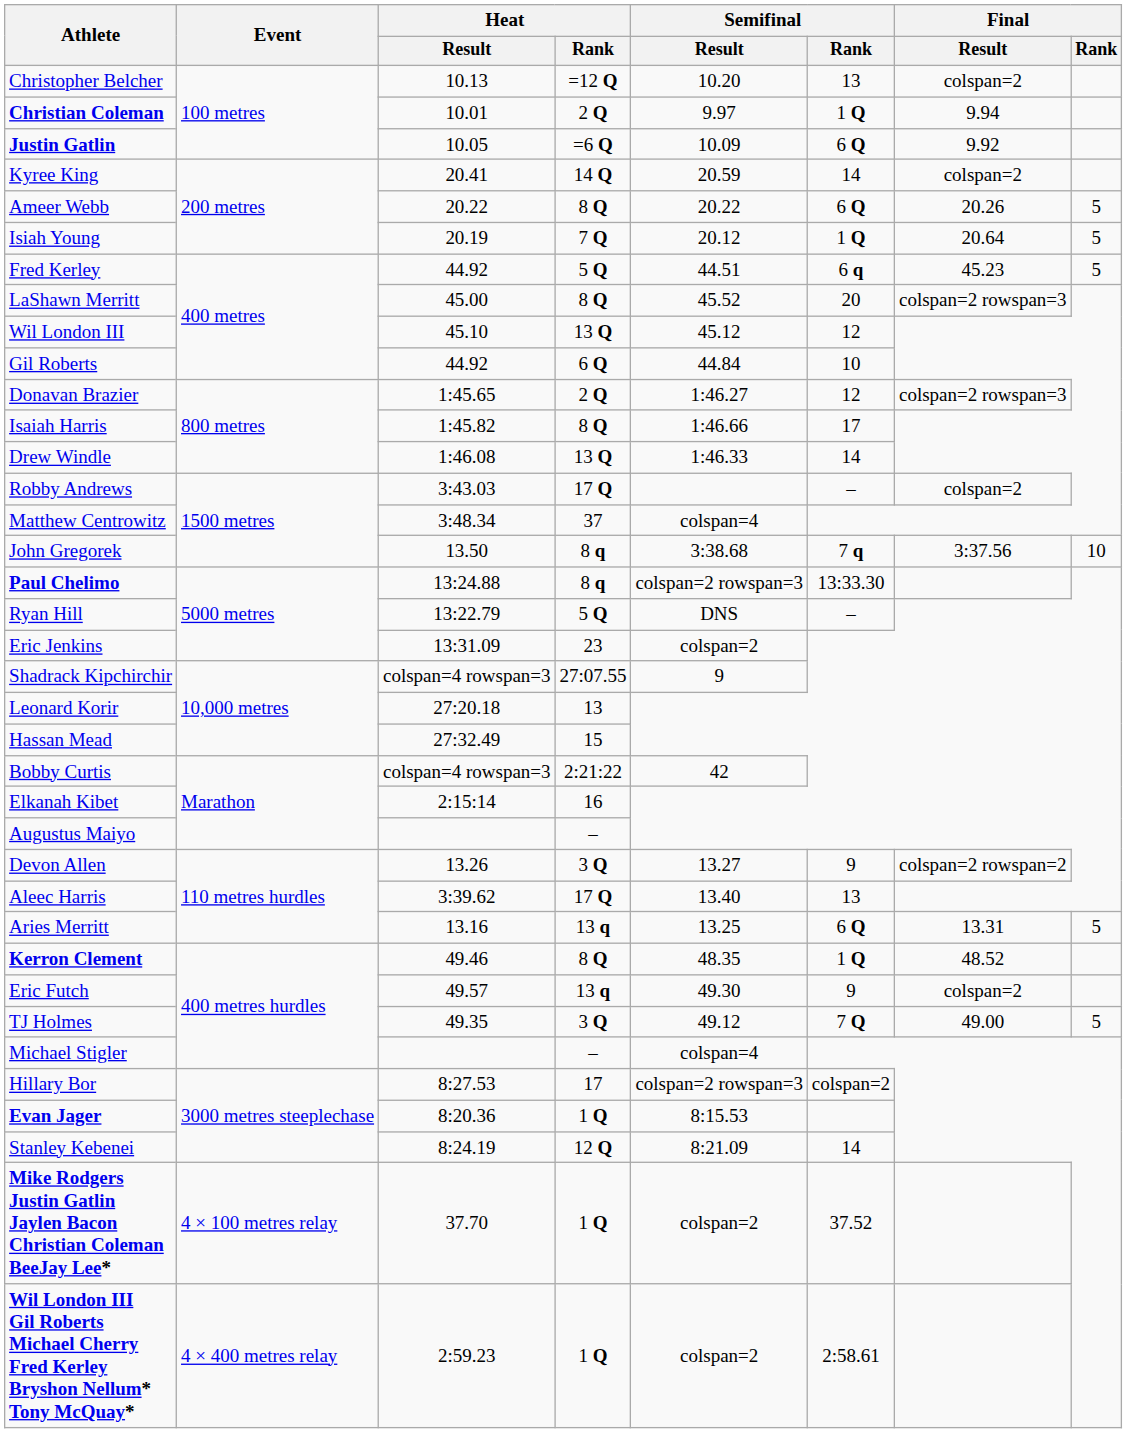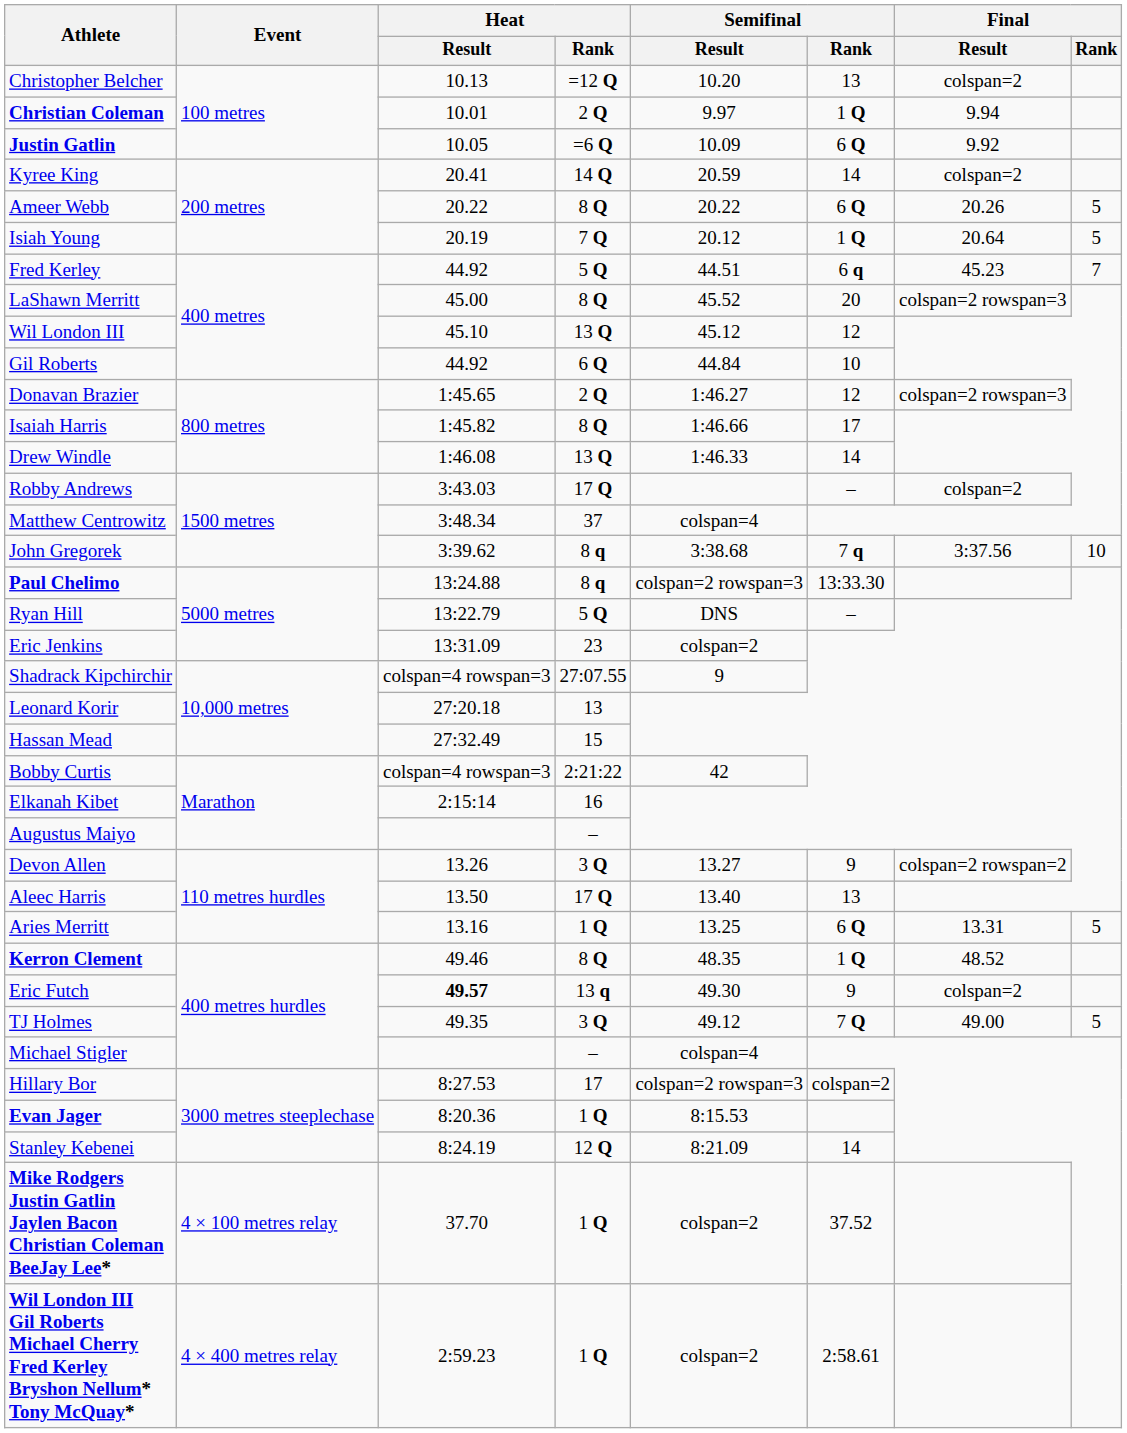(1096, 269) 5 -> (1096, 269) 7
(467, 551) 13.50 -> (467, 551) 3:39.62
(467, 896) 3:39.62 -> (467, 896) 13.50
(593, 928) 13 q -> (593, 928) 1 Q
(467, 990) normal -> (467, 990) bold
